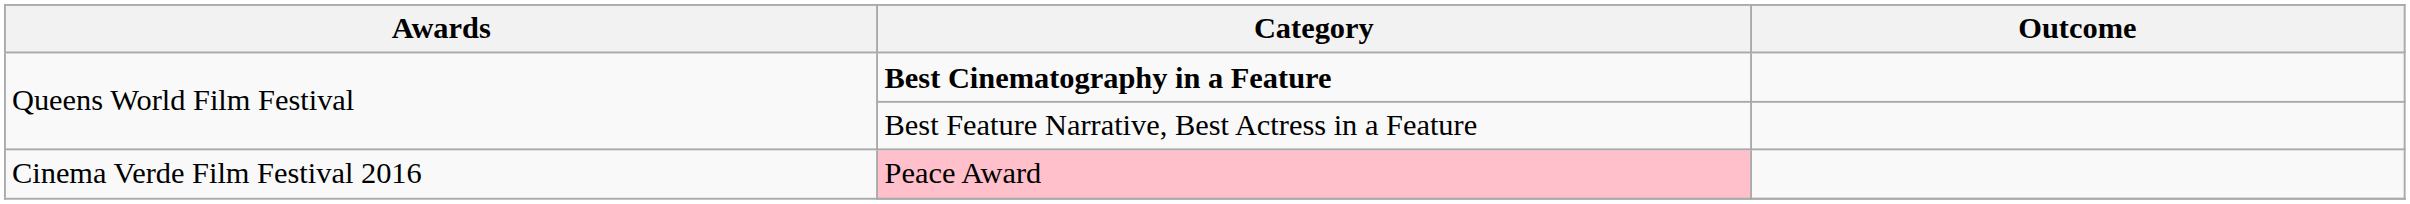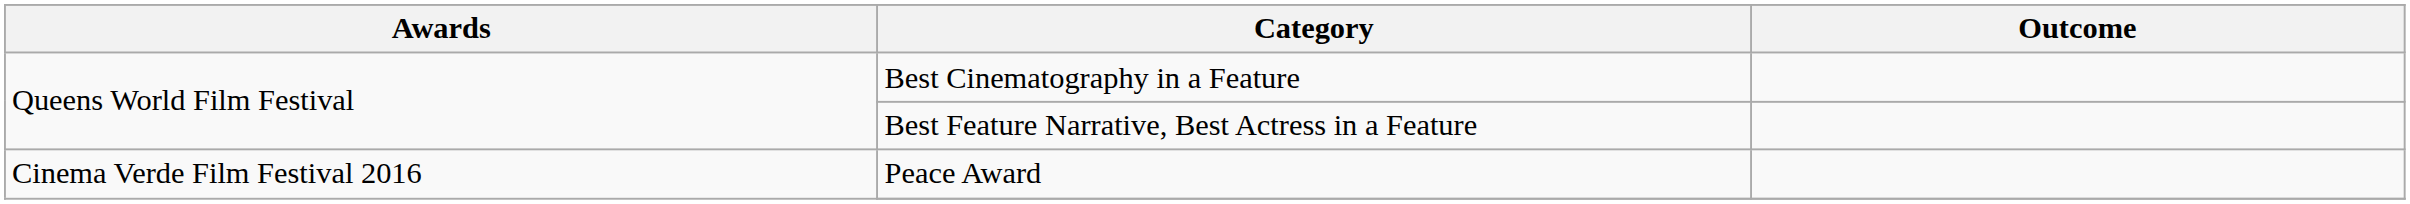(1108, 76) bold -> (1092, 76) normal
(963, 173) pink background -> (963, 173) no background
